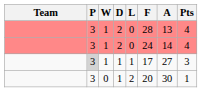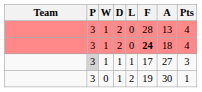(147, 45) normal -> (147, 45) bold
(167, 45) 14 -> (167, 45) 18
(147, 78) 20 -> (147, 78) 19
